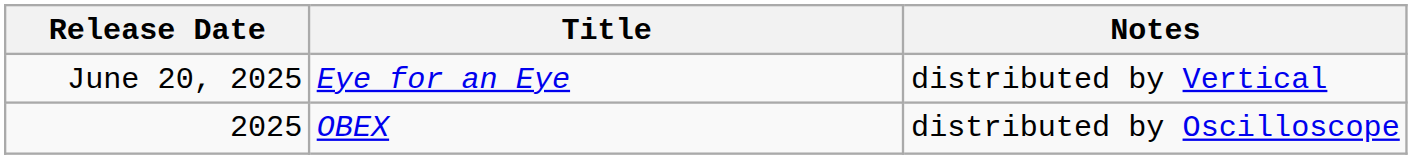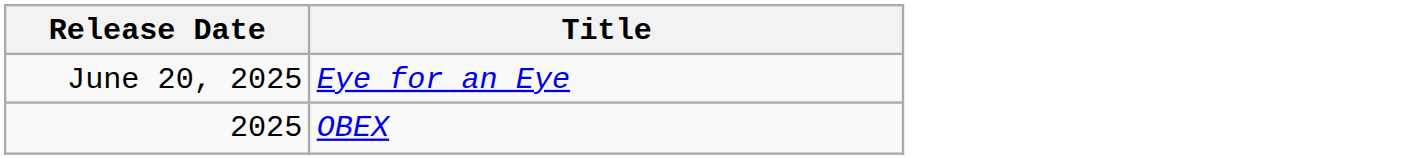- column: (1155, 30)
